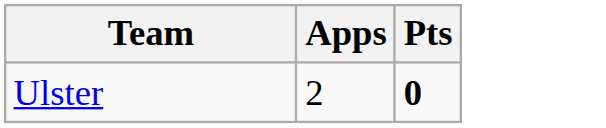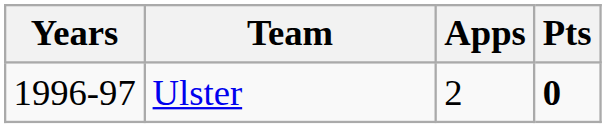+ column: (75, 33)
